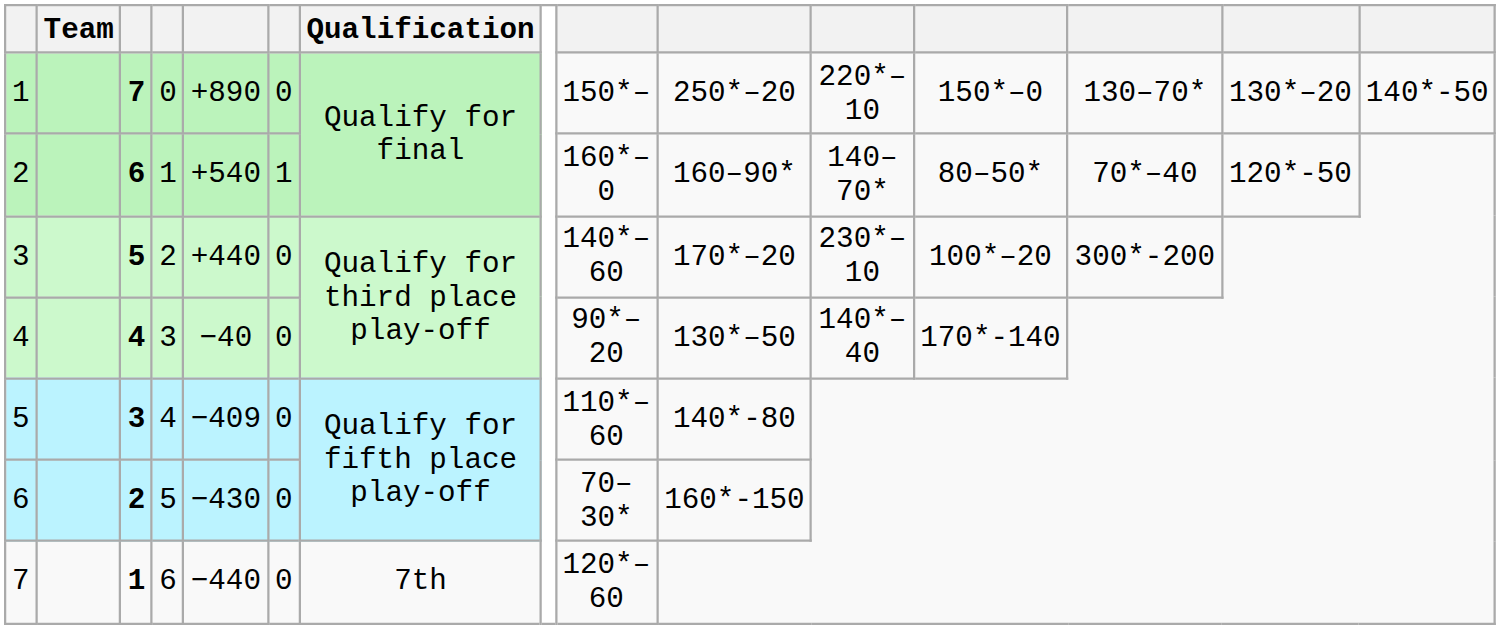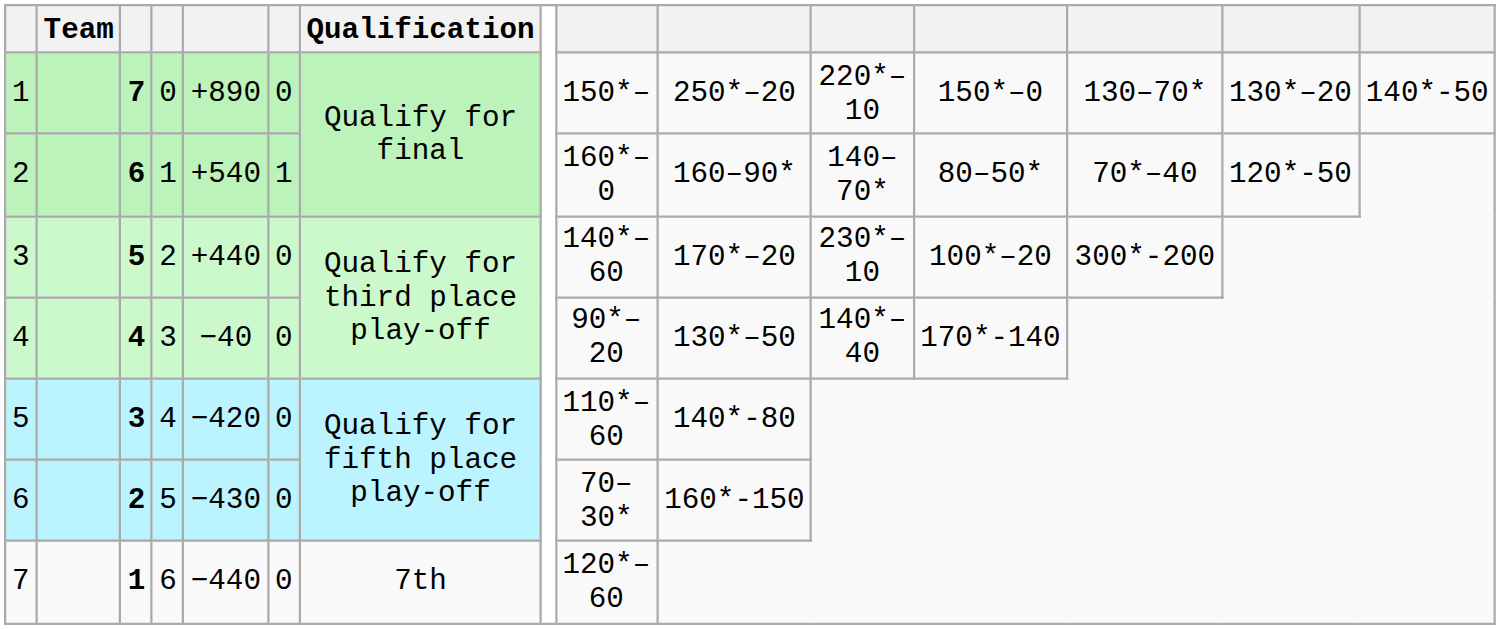(226, 419) −409 -> (226, 419) −420
